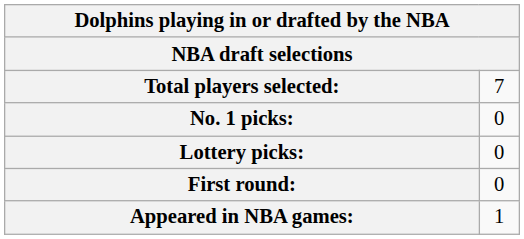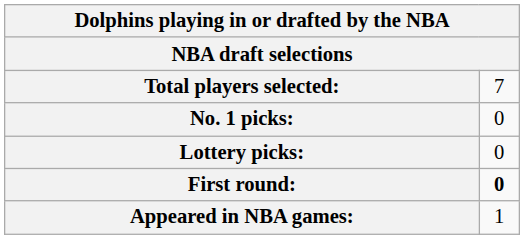(499, 184) normal -> (499, 184) bold
